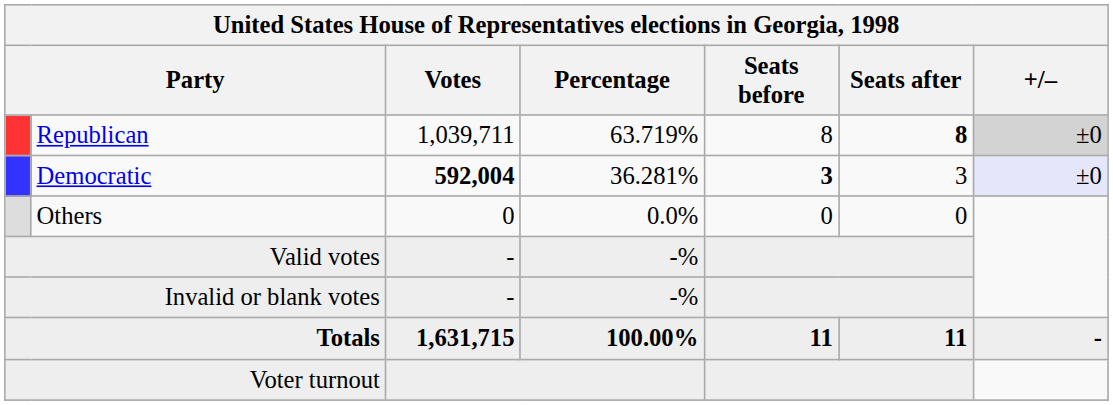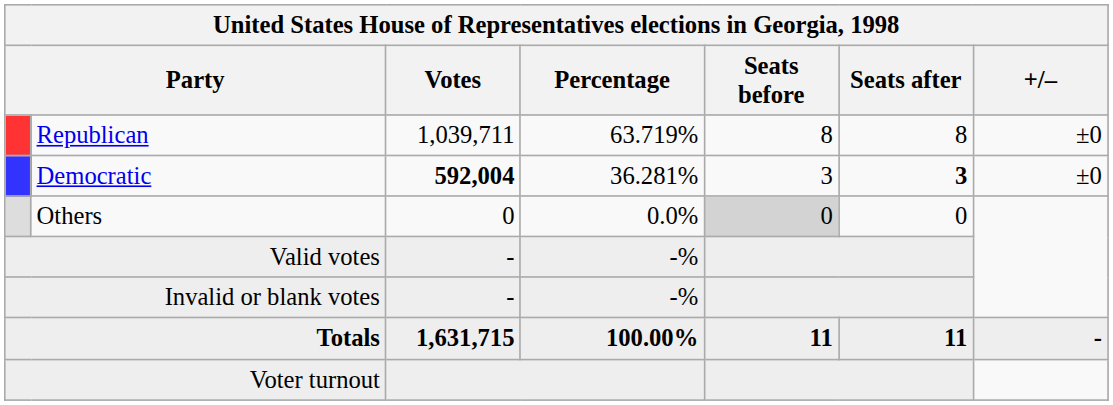(961, 135) bold -> (961, 135) normal
(1089, 135) lightgrey background -> (1089, 135) no background
(827, 175) bold -> (827, 175) normal
(961, 175) normal -> (961, 175) bold
(1089, 175) lavender background -> (1089, 175) no background
(827, 216) no background -> (827, 216) lightgrey background
